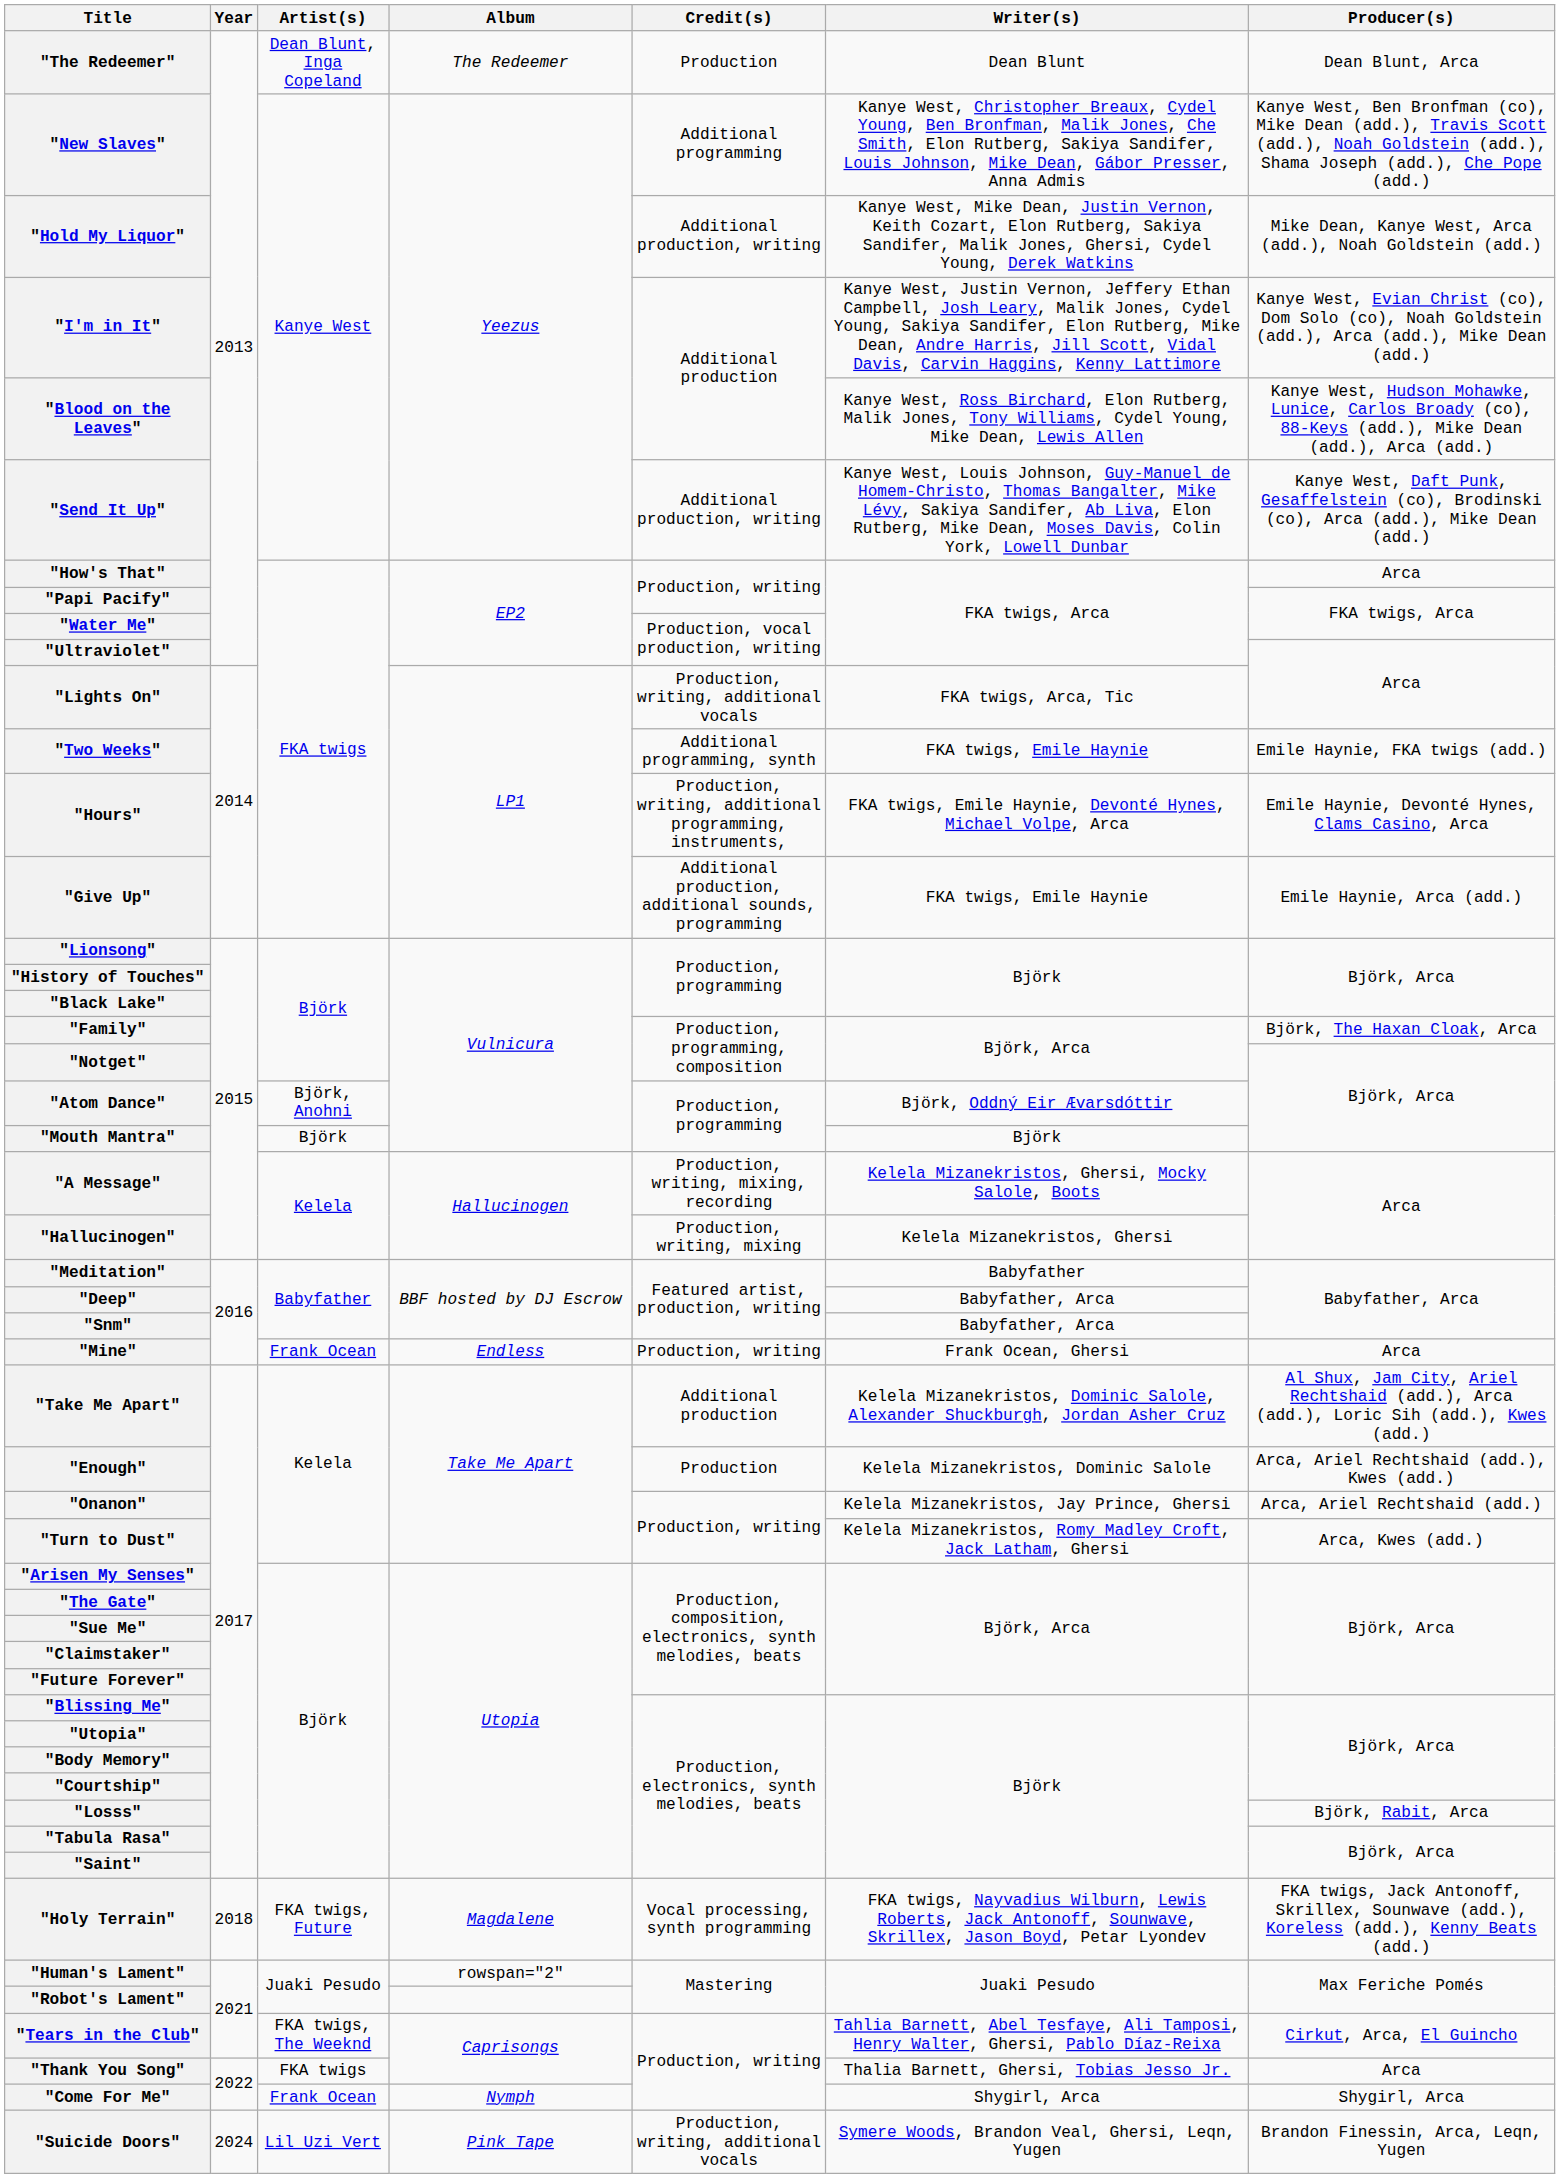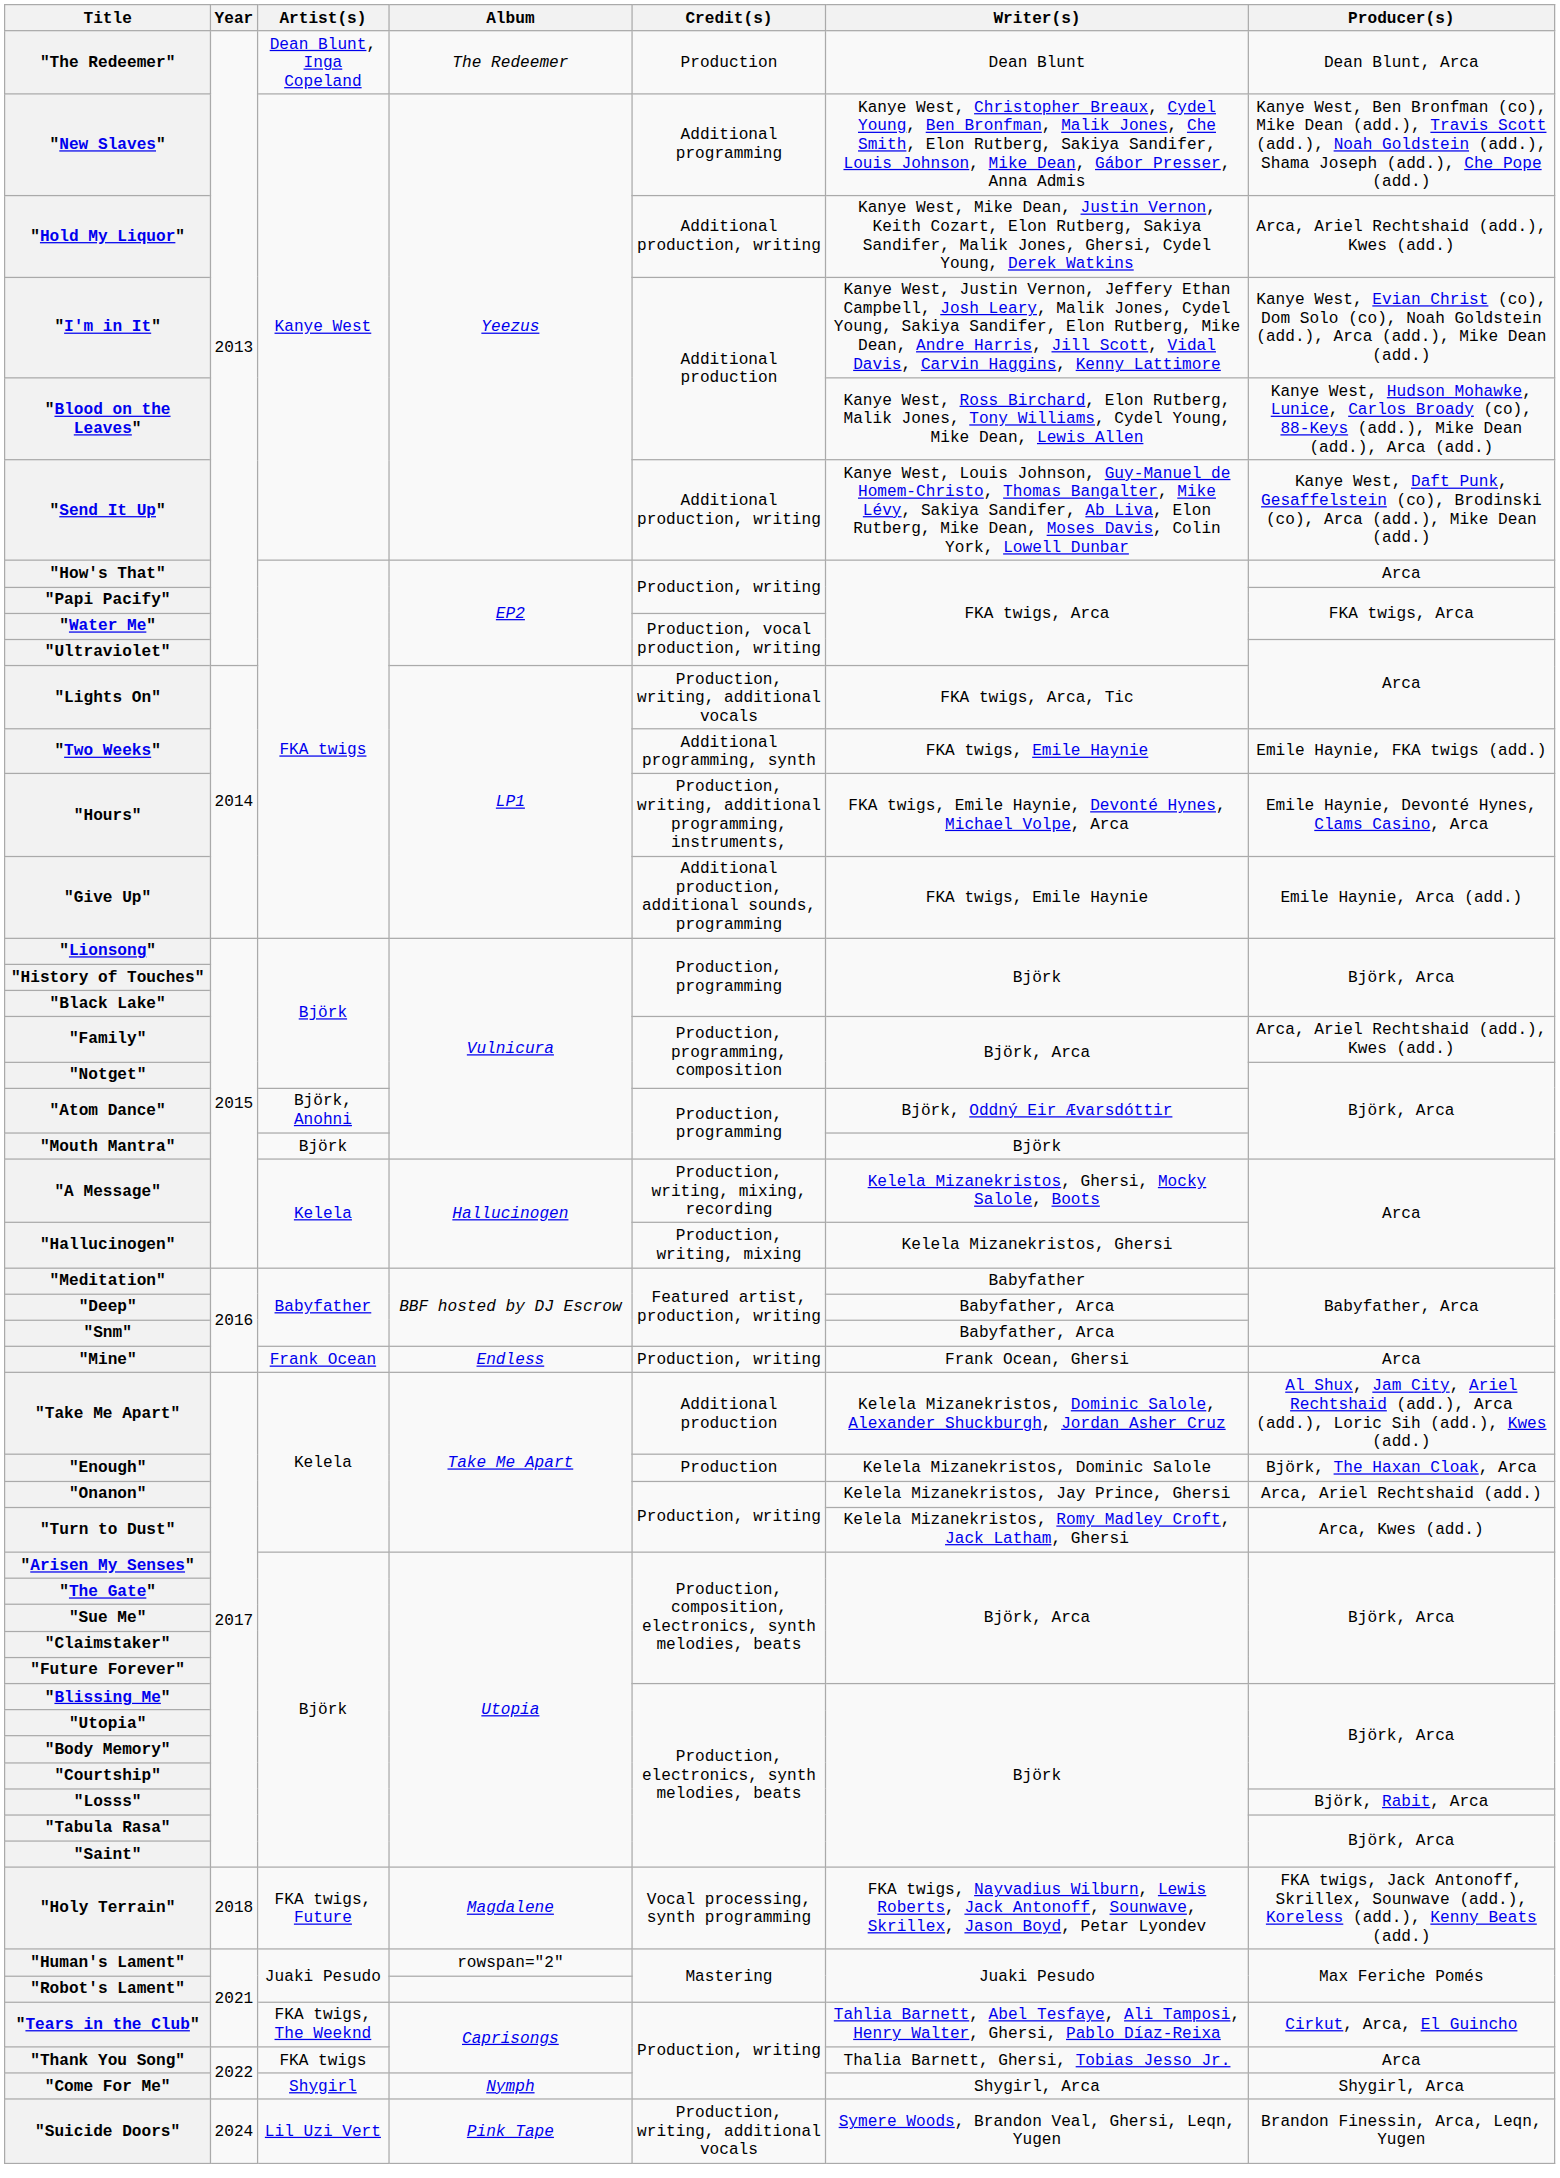(1401, 236) Mike Dean, Kanye West, Arca (add.), Noah Goldstein (add.) -> (1401, 236) Arca, Ariel Rechtshaid (add.), Kwes (add.)
(1401, 1030) Björk, The Haxan Cloak, Arca -> (1401, 1039) Arca, Ariel Rechtshaid (add.), Kwes (add.)
(1401, 1469) Arca, Ariel Rechtshaid (add.), Kwes (add.) -> (1401, 1468) Björk, The Haxan Cloak, Arca
(323, 2097) Frank Ocean -> (323, 2086) Shygirl
